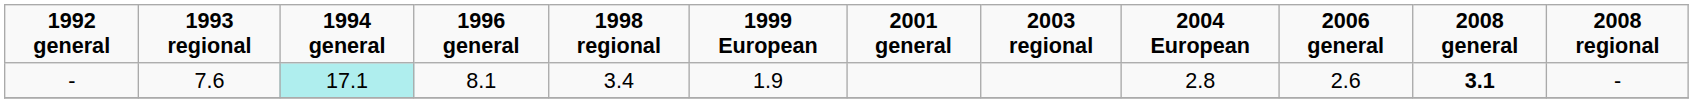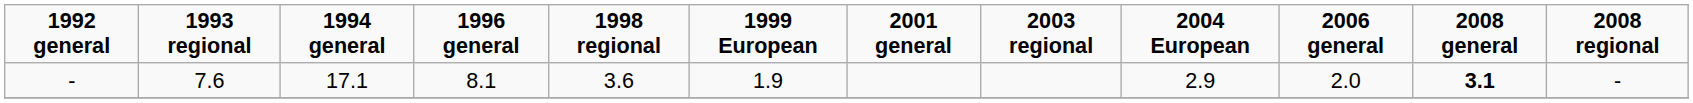(347, 80) paleturquoise background -> (347, 80) no background
(619, 80) 3.4 -> (619, 80) 3.6
(1200, 80) 2.8 -> (1200, 80) 2.9
(1346, 80) 2.6 -> (1346, 80) 2.0
